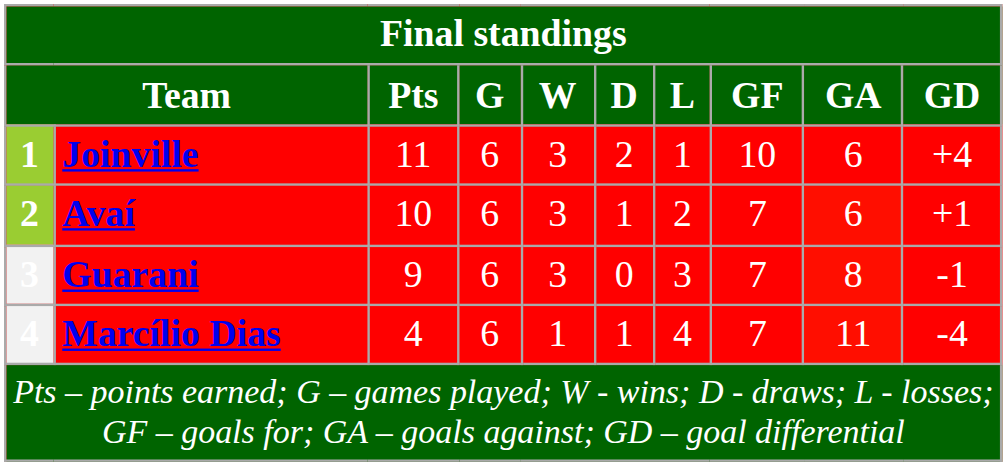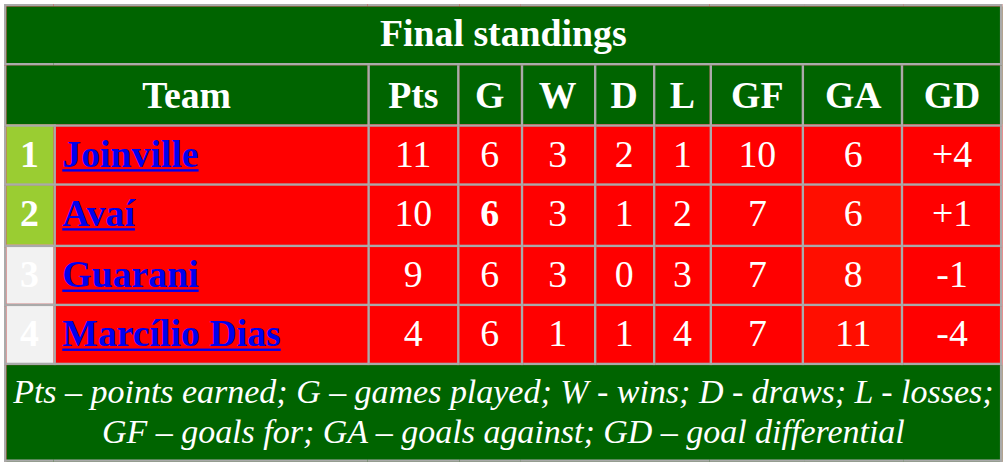(490, 214) normal -> (490, 214) bold
